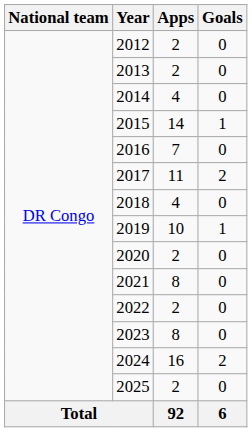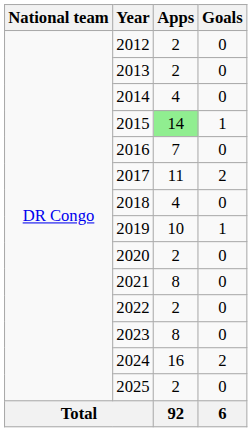(176, 123) no background -> (176, 123) lightgreen background
